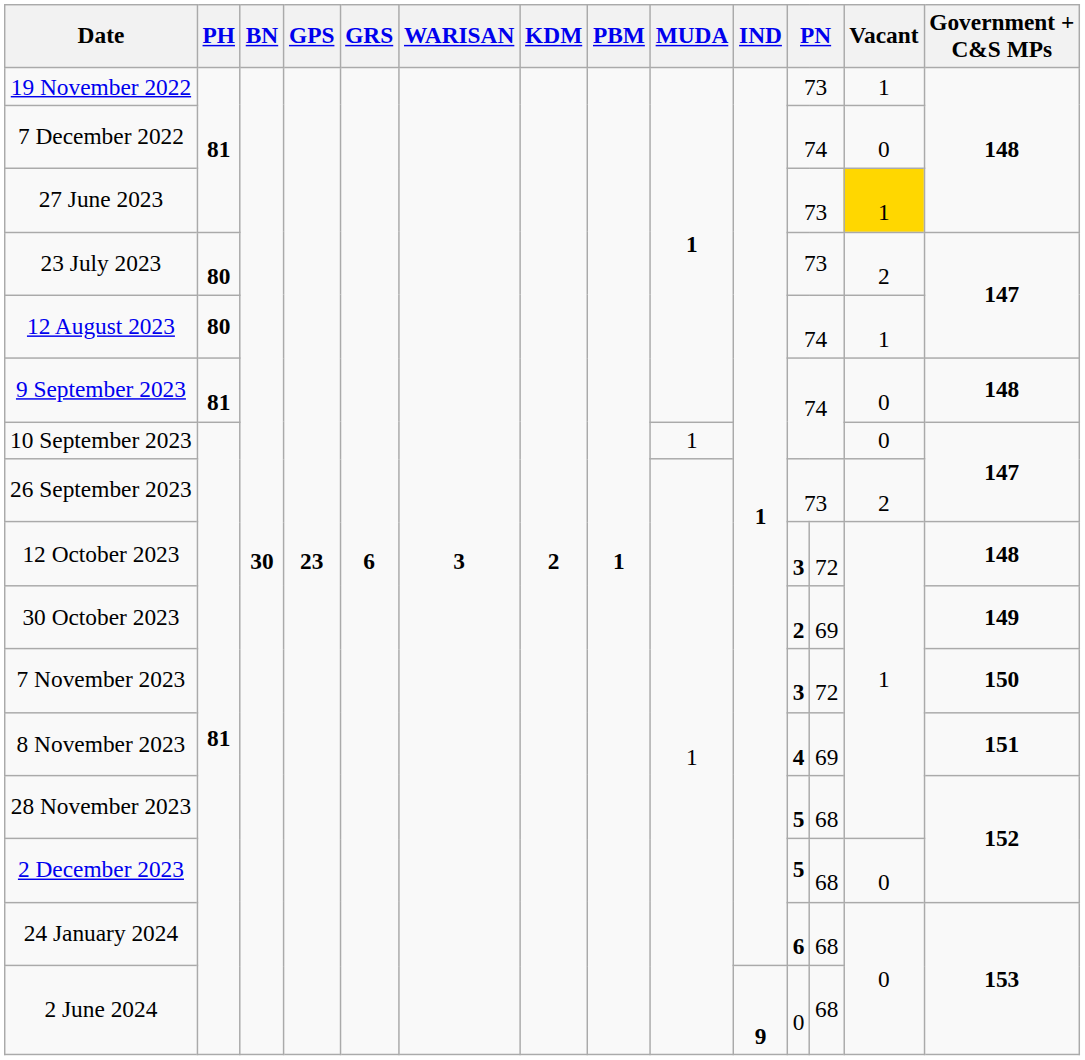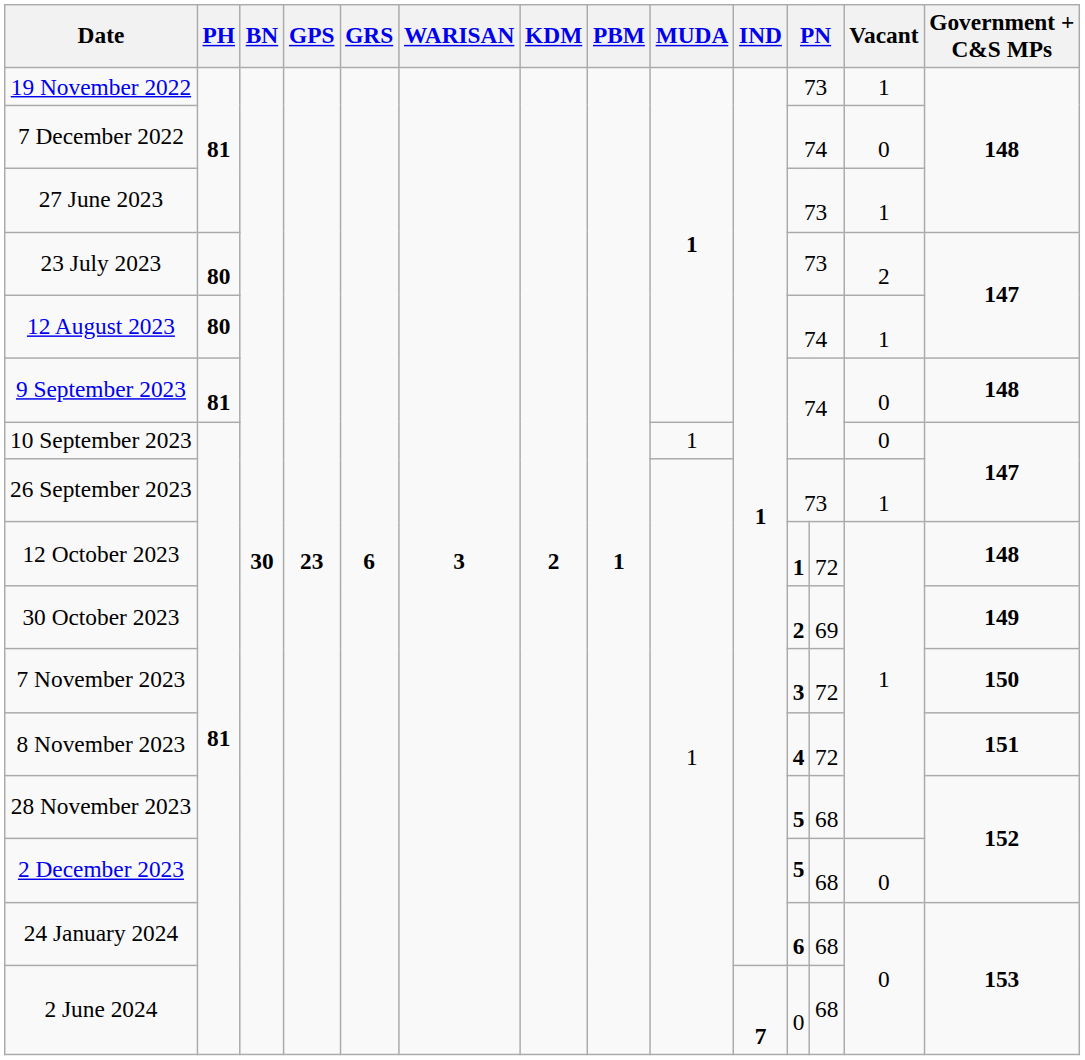(884, 213) gold background -> (884, 213) no background
(884, 503) 2 -> (884, 503) 1
(799, 566) 3 -> (799, 566) 1
(827, 756) 69 -> (827, 756) 72
(760, 1036) 9 -> (760, 1036) 7
